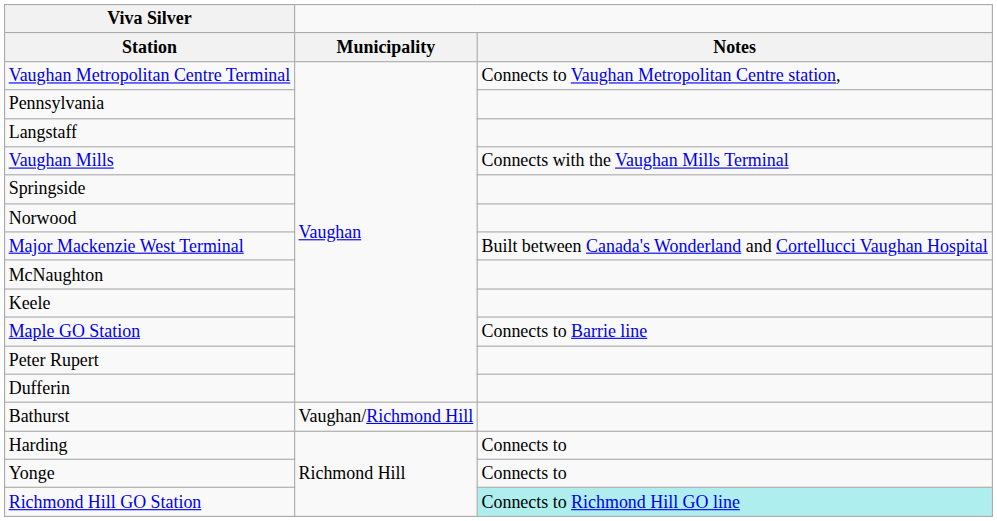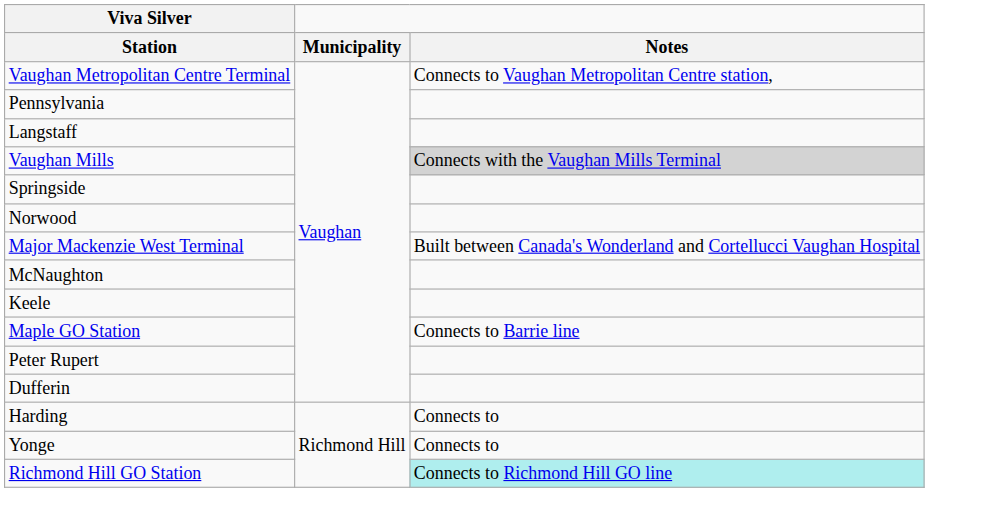(635, 160) no background -> (567, 160) lightgrey background
- row: (39, 416)
